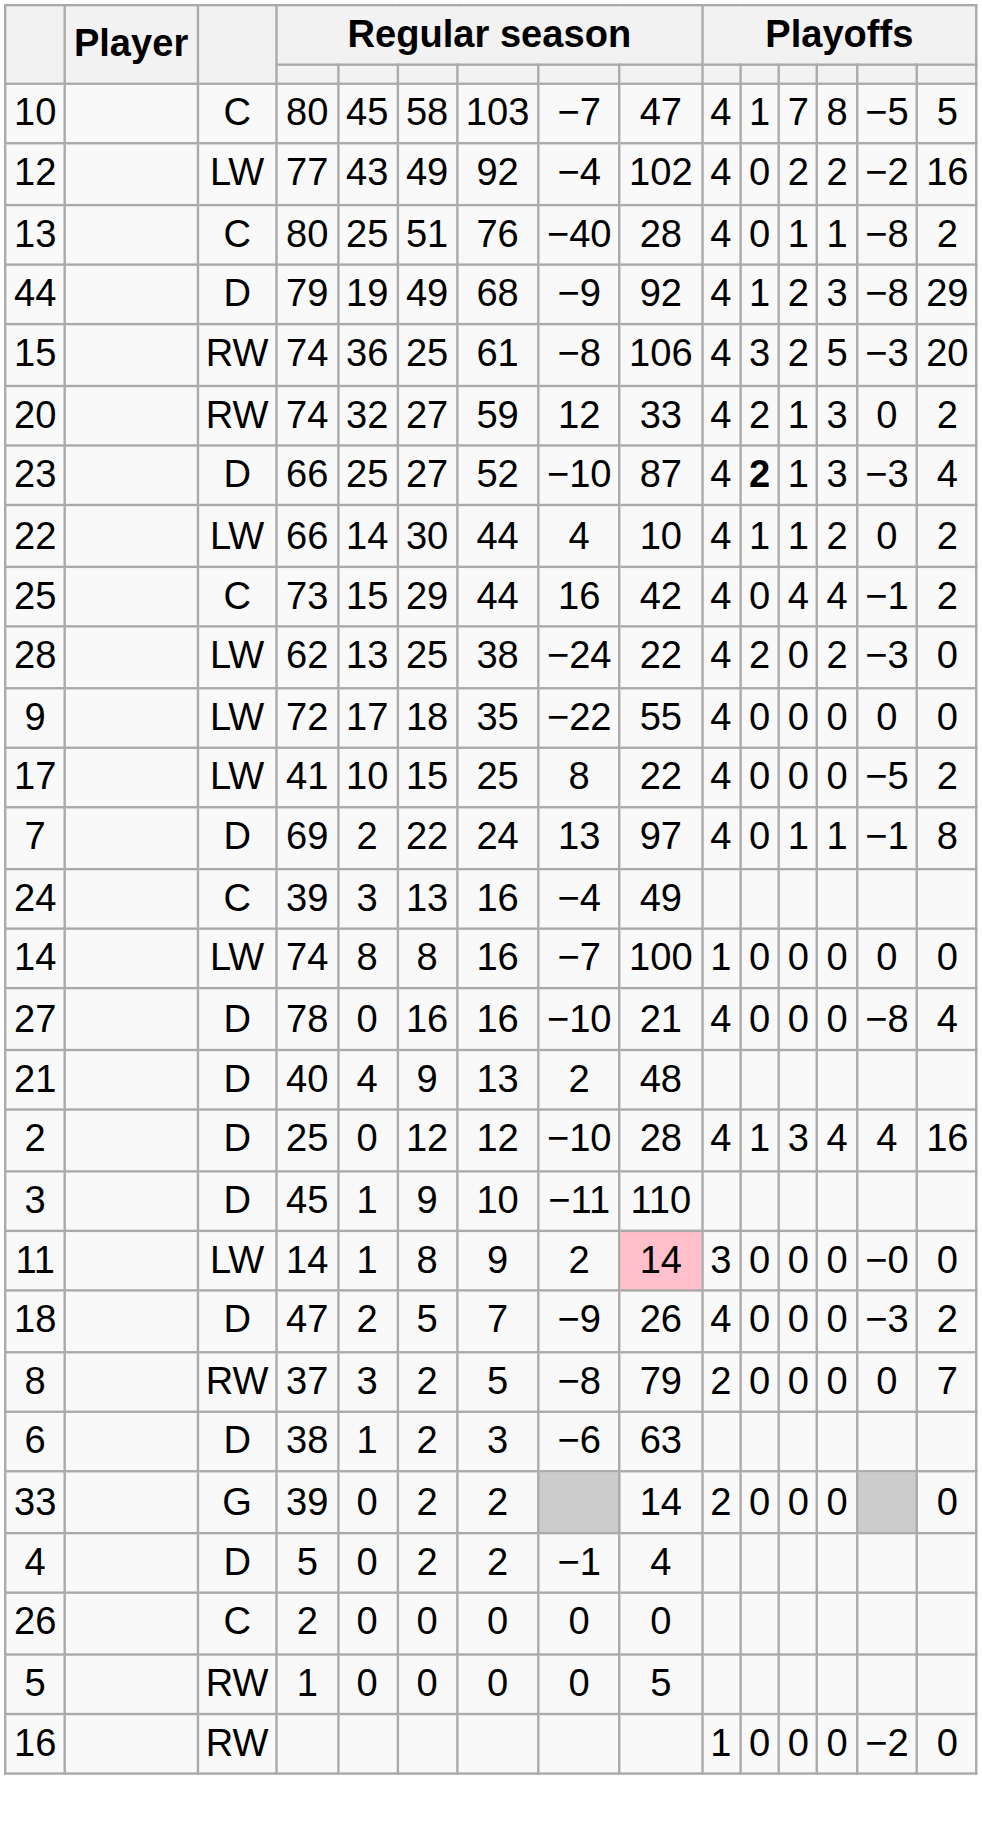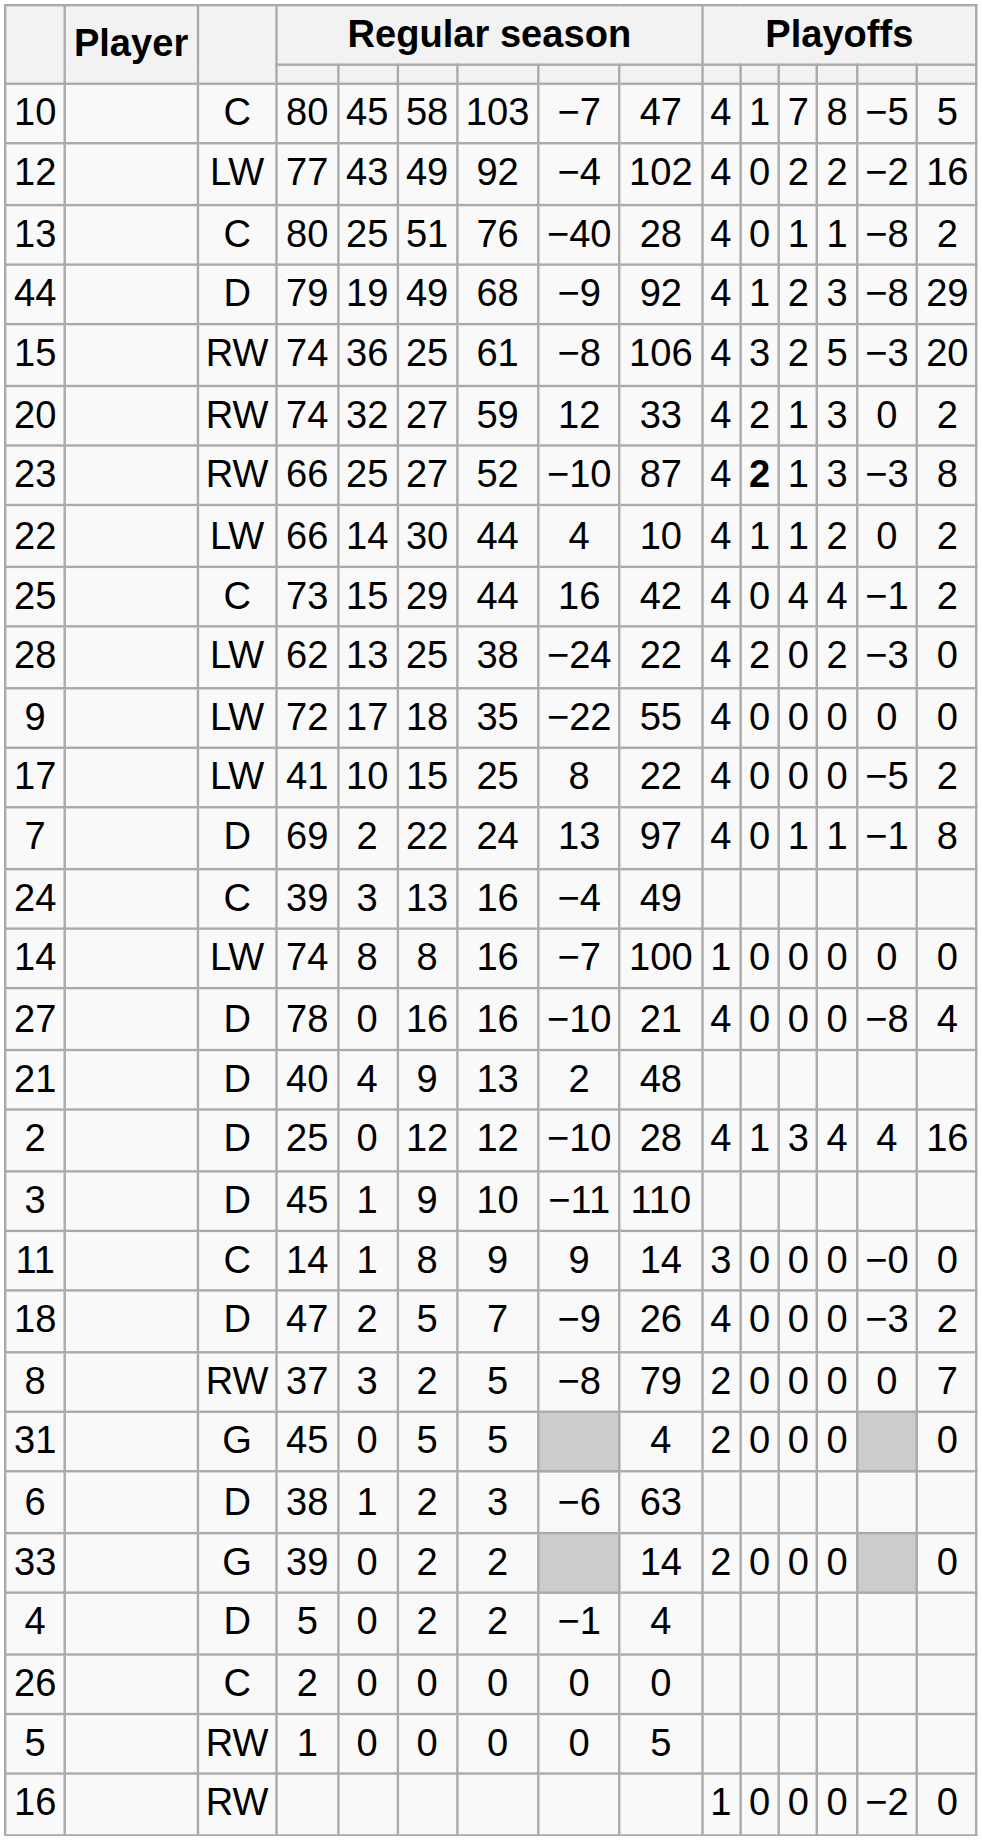(237, 474) D -> (237, 474) RW
(947, 474) 4 -> (947, 474) 8
(237, 1260) LW -> (237, 1260) C
(579, 1260) 2 -> (579, 1260) 9
(661, 1260) pink background -> (661, 1260) no background
+ row: (35, 1441)
